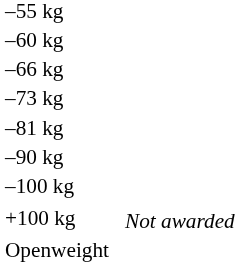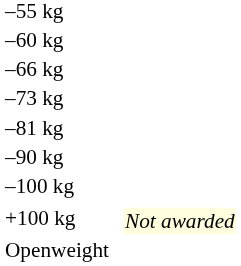(180, 220) no background -> (180, 220) lightyellow background
